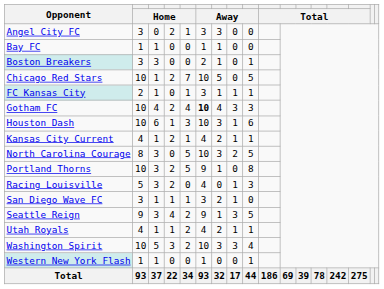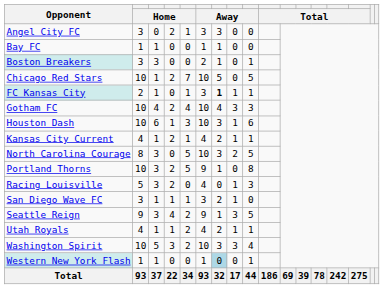(219, 93) normal -> (219, 93) bold
(204, 108) bold -> (204, 108) normal
(219, 261) no background -> (219, 261) lightblue background
